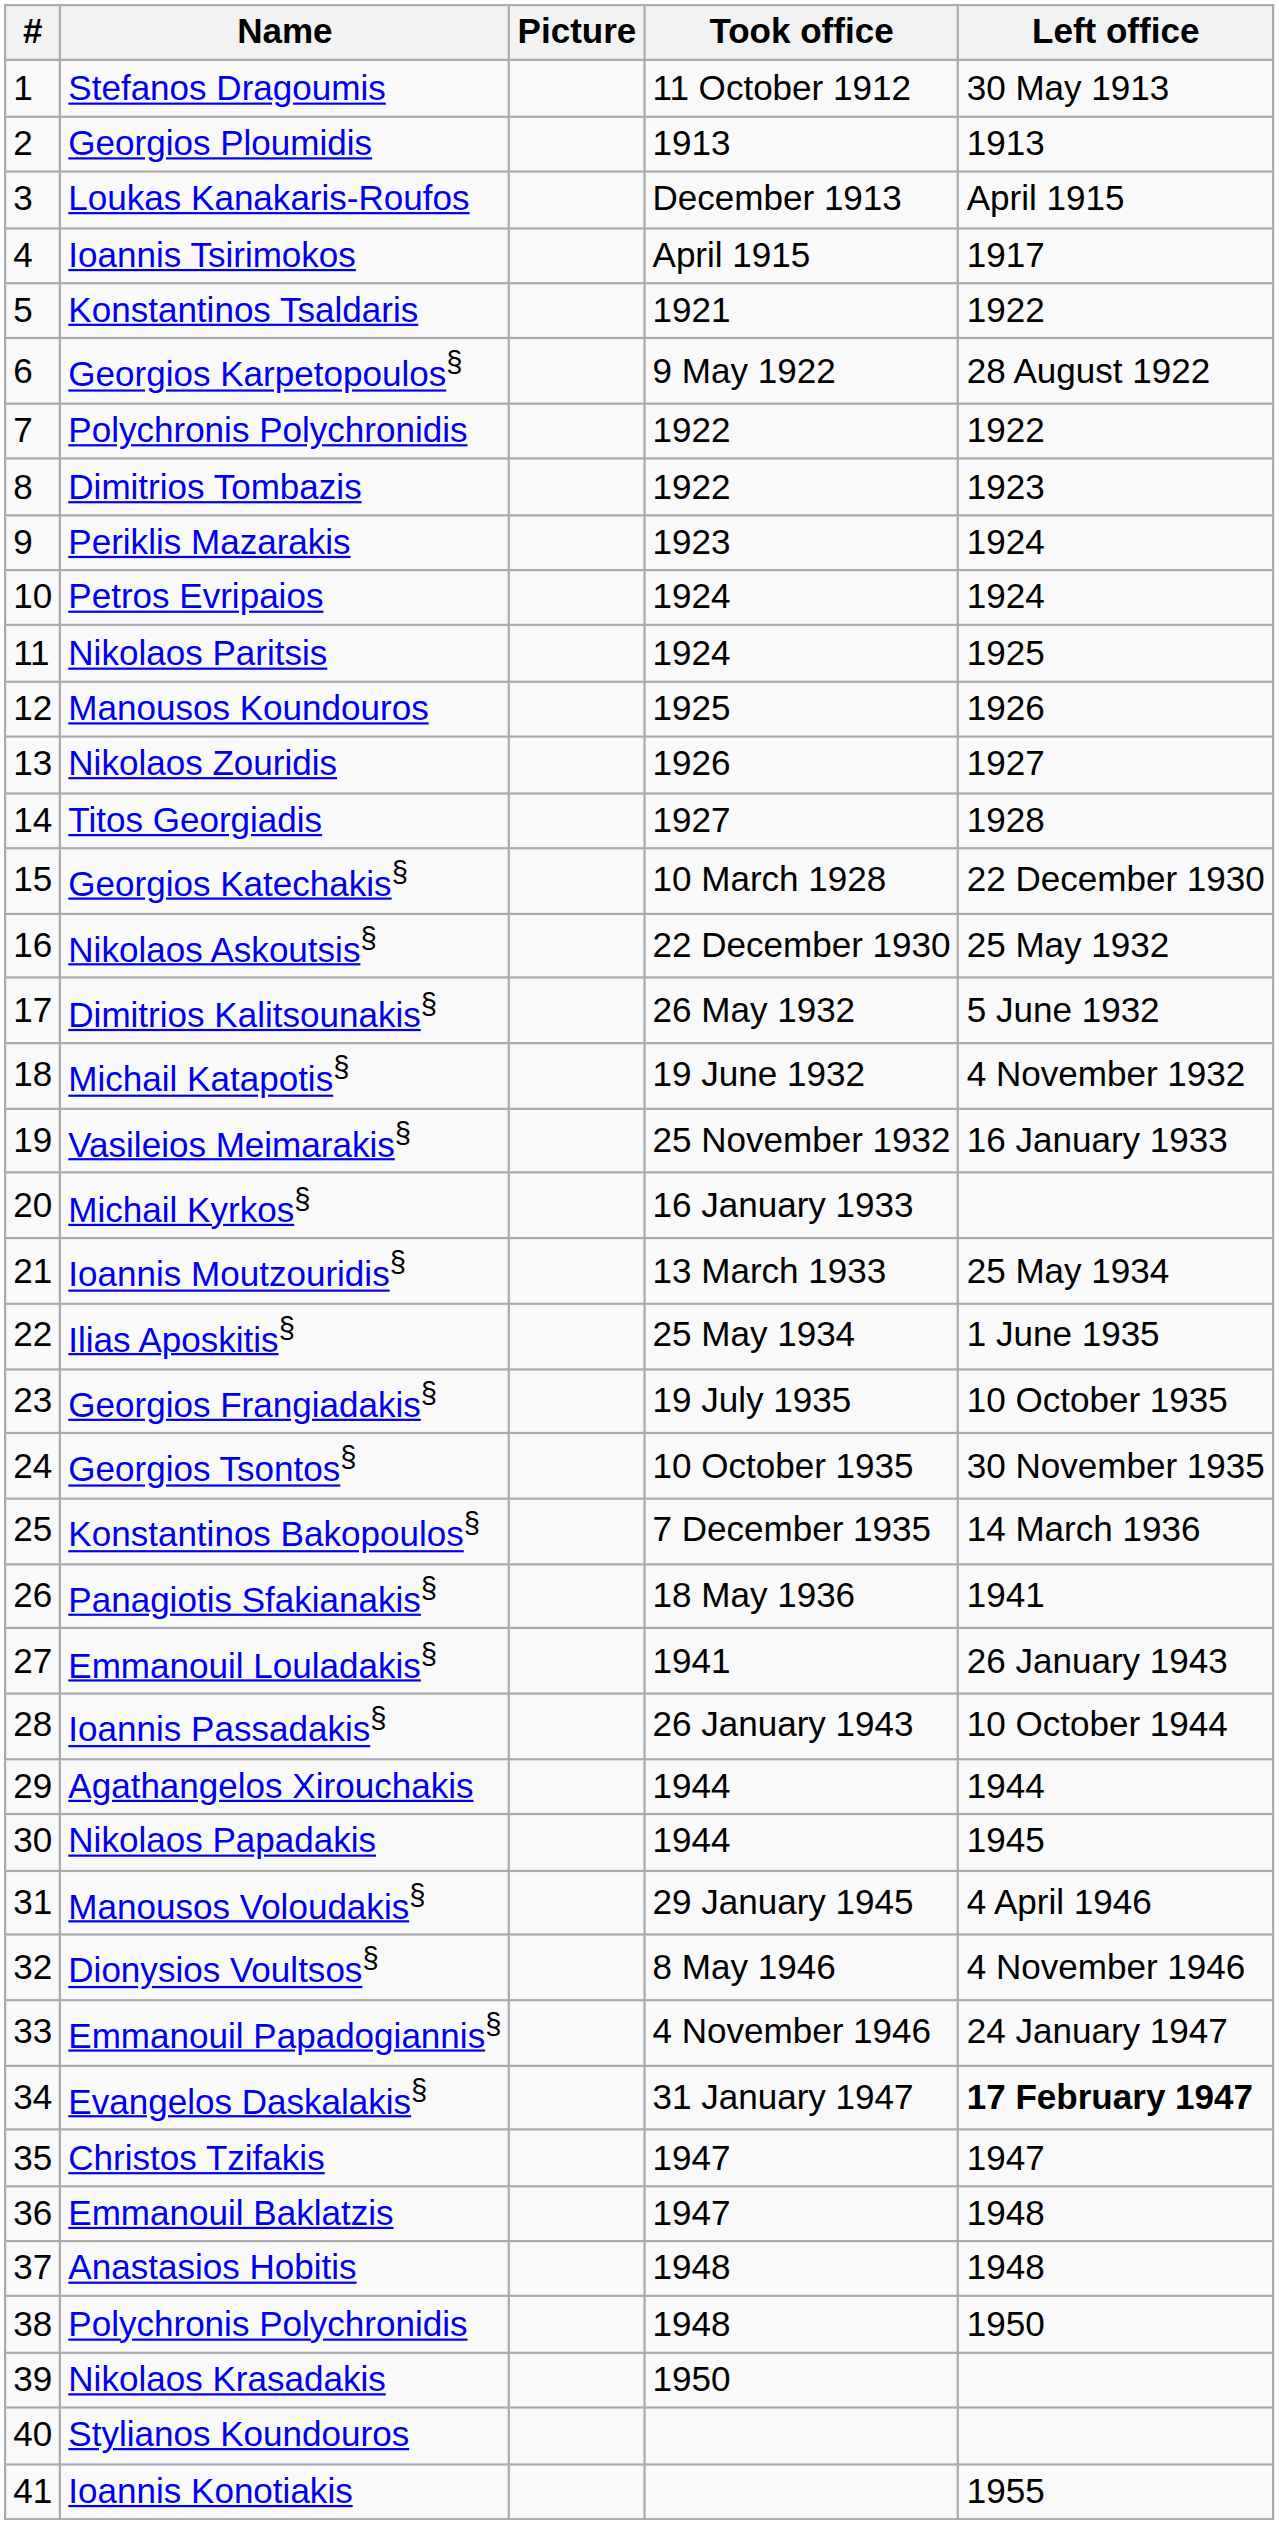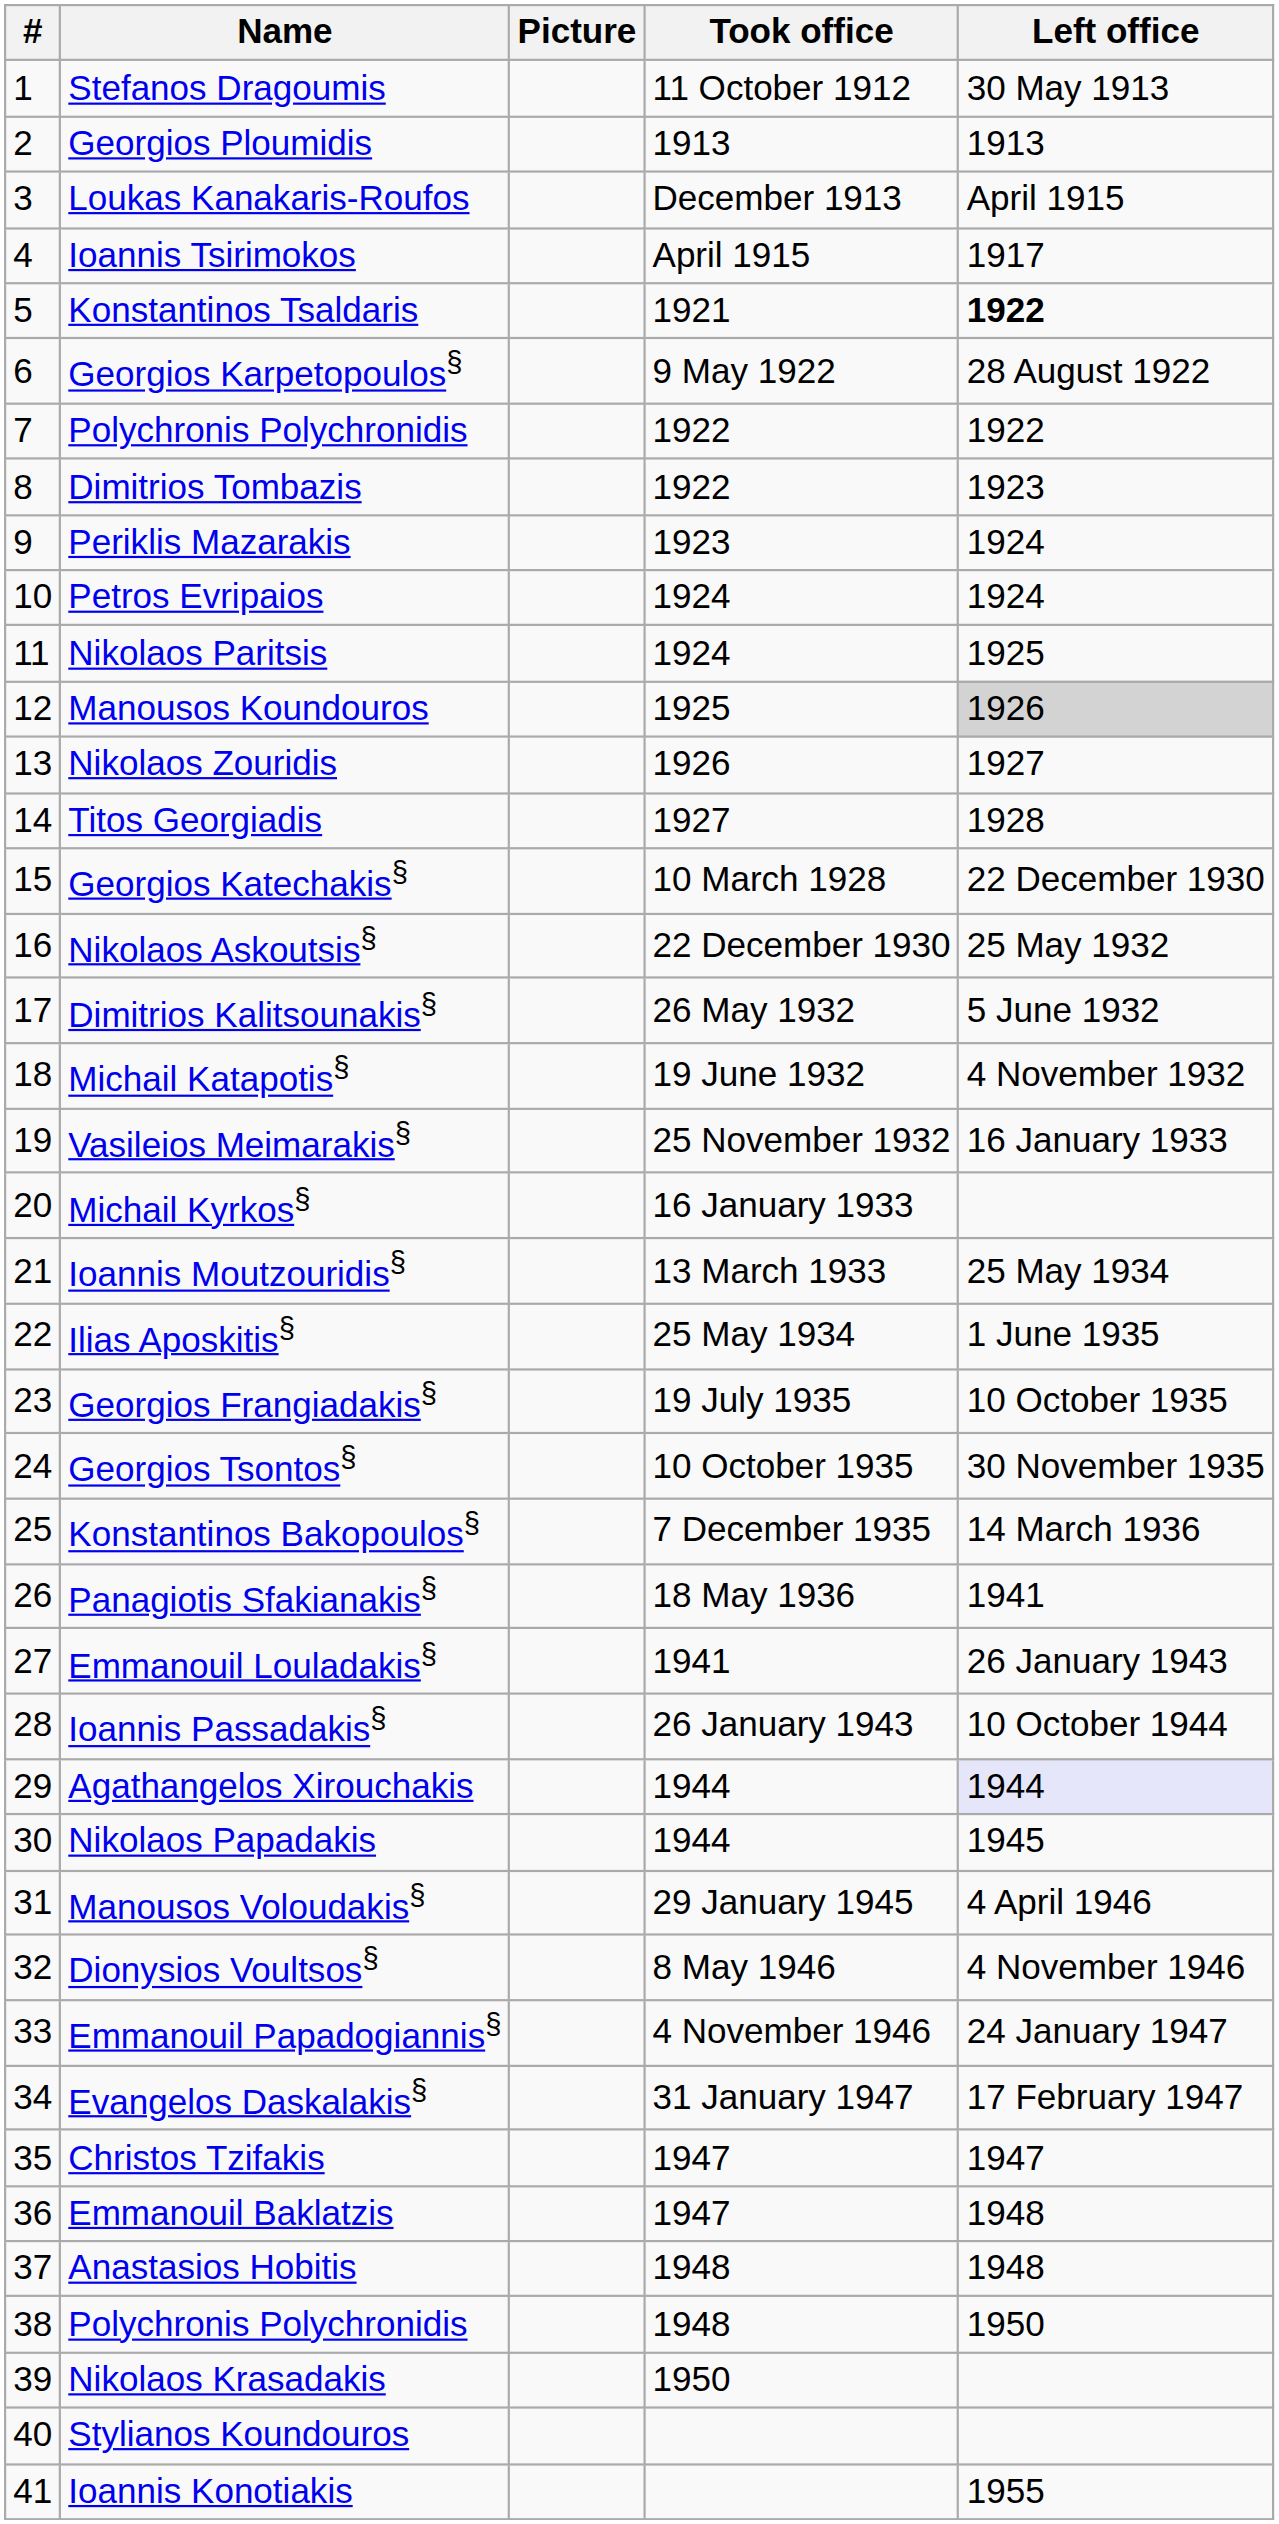(1006, 310) normal -> (1006, 310) bold
(1006, 708) no background -> (1006, 708) lightgrey background
(1006, 1786) no background -> (1006, 1786) lavender background
(1110, 2097) bold -> (1105, 2097) normal
